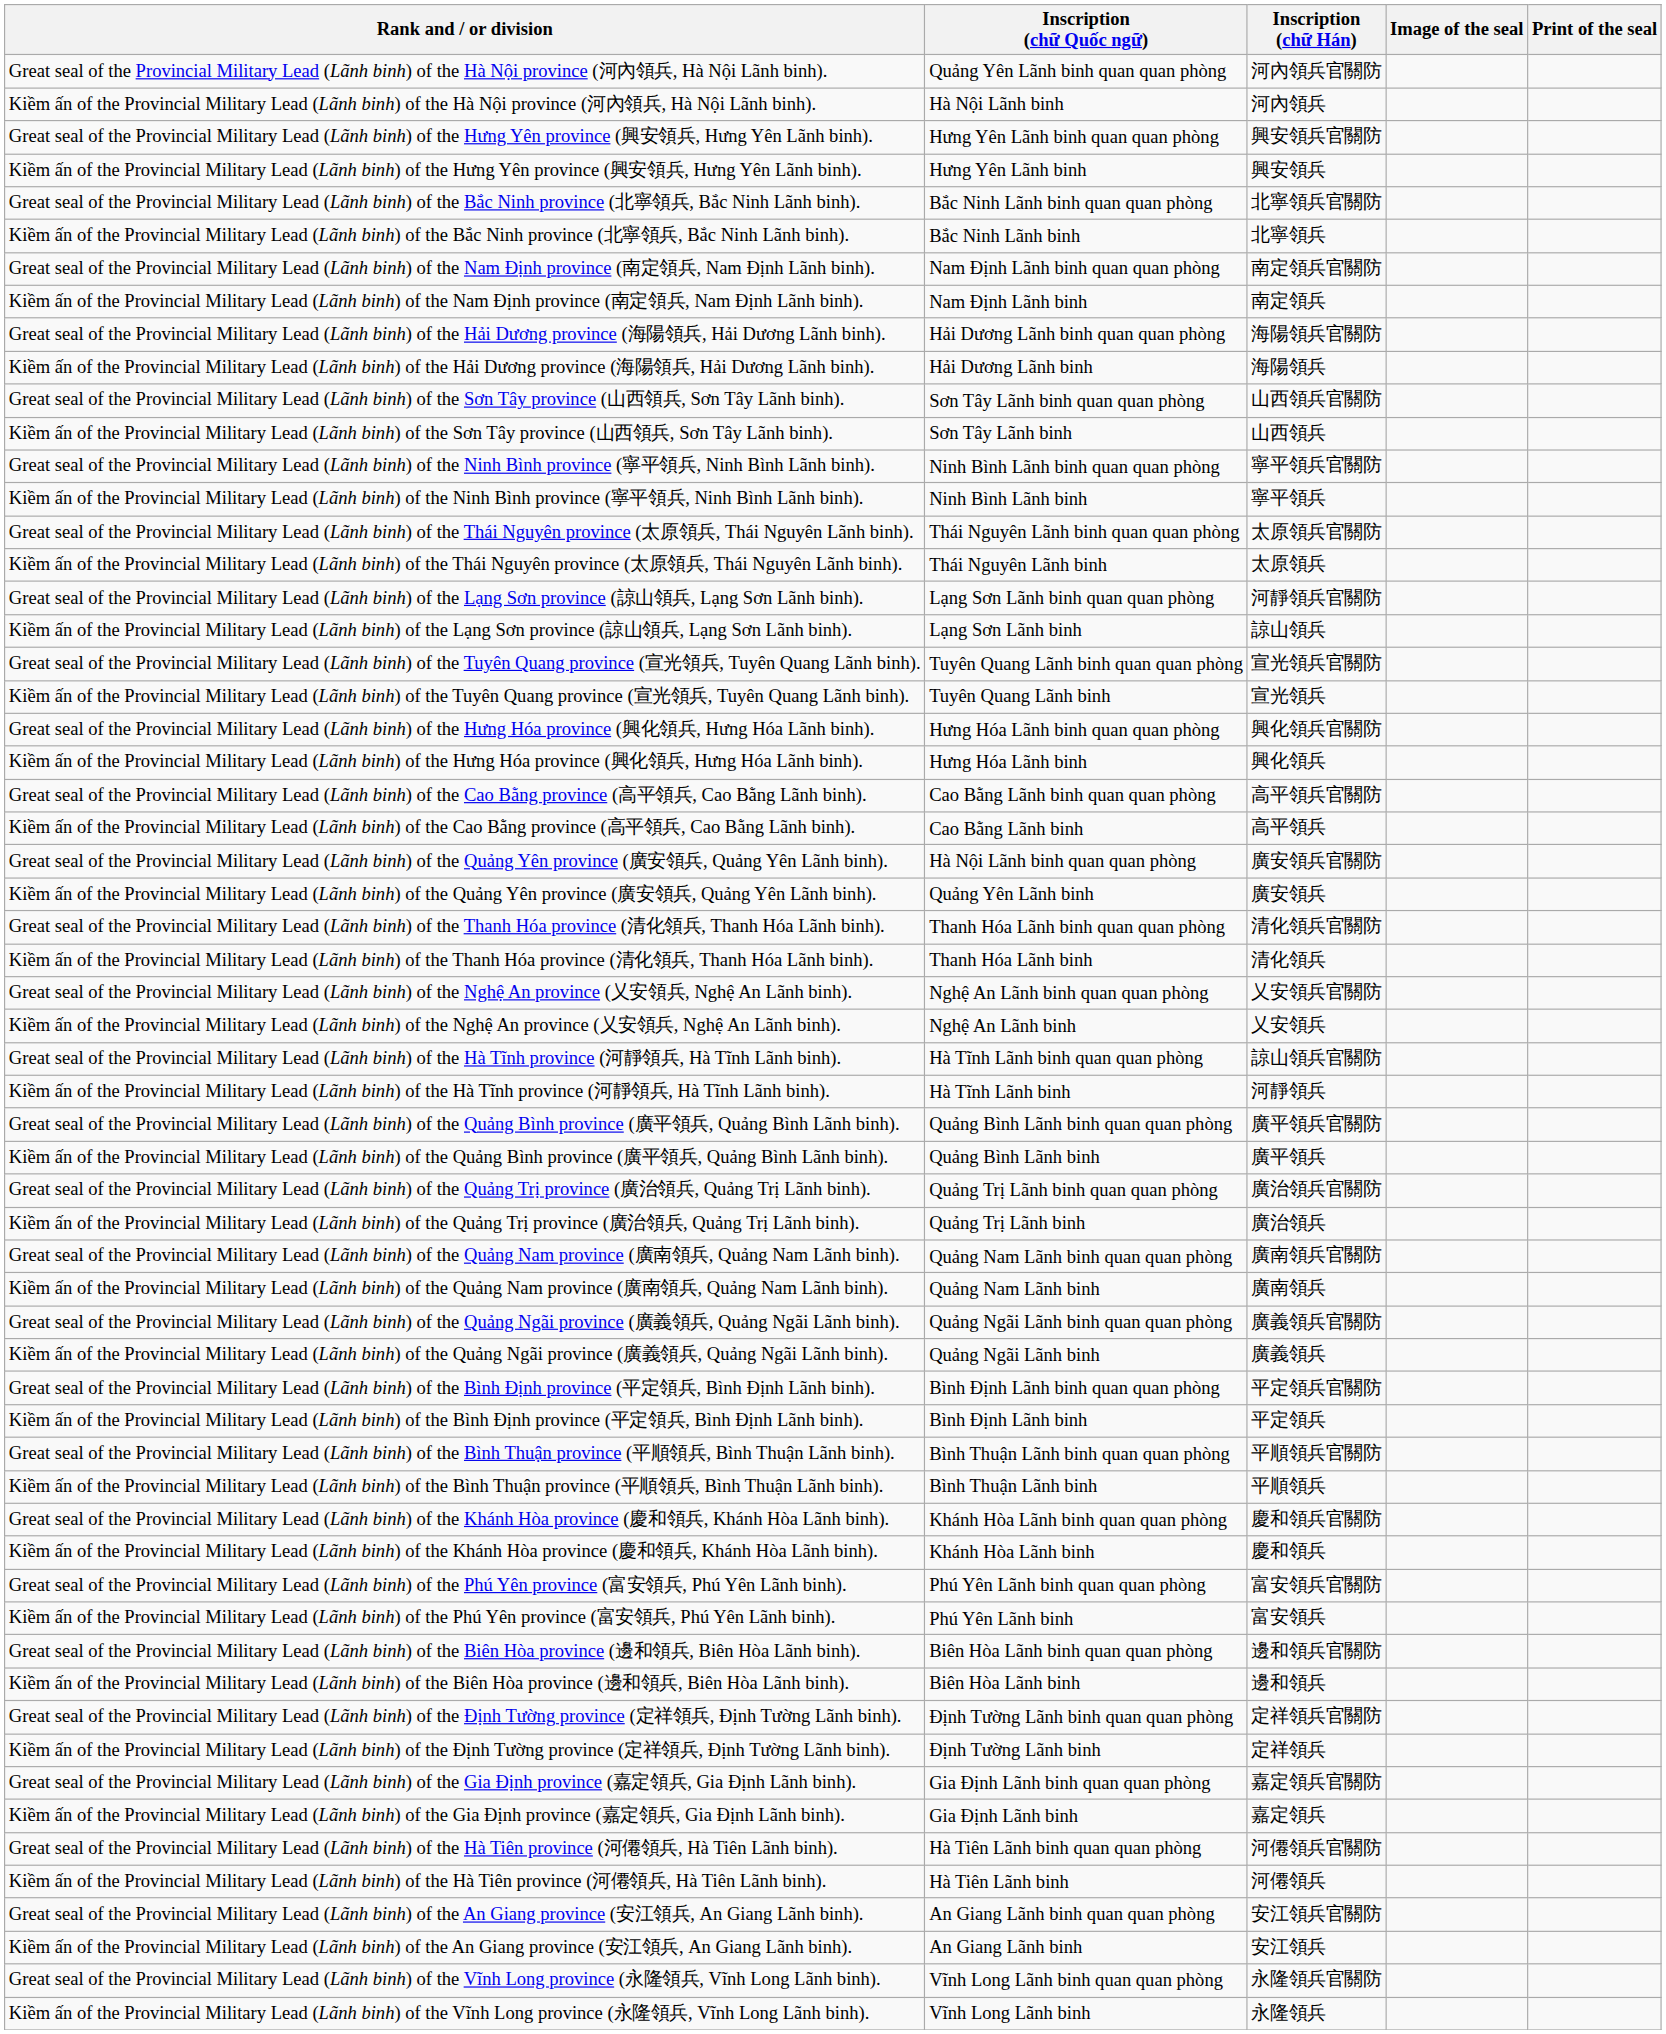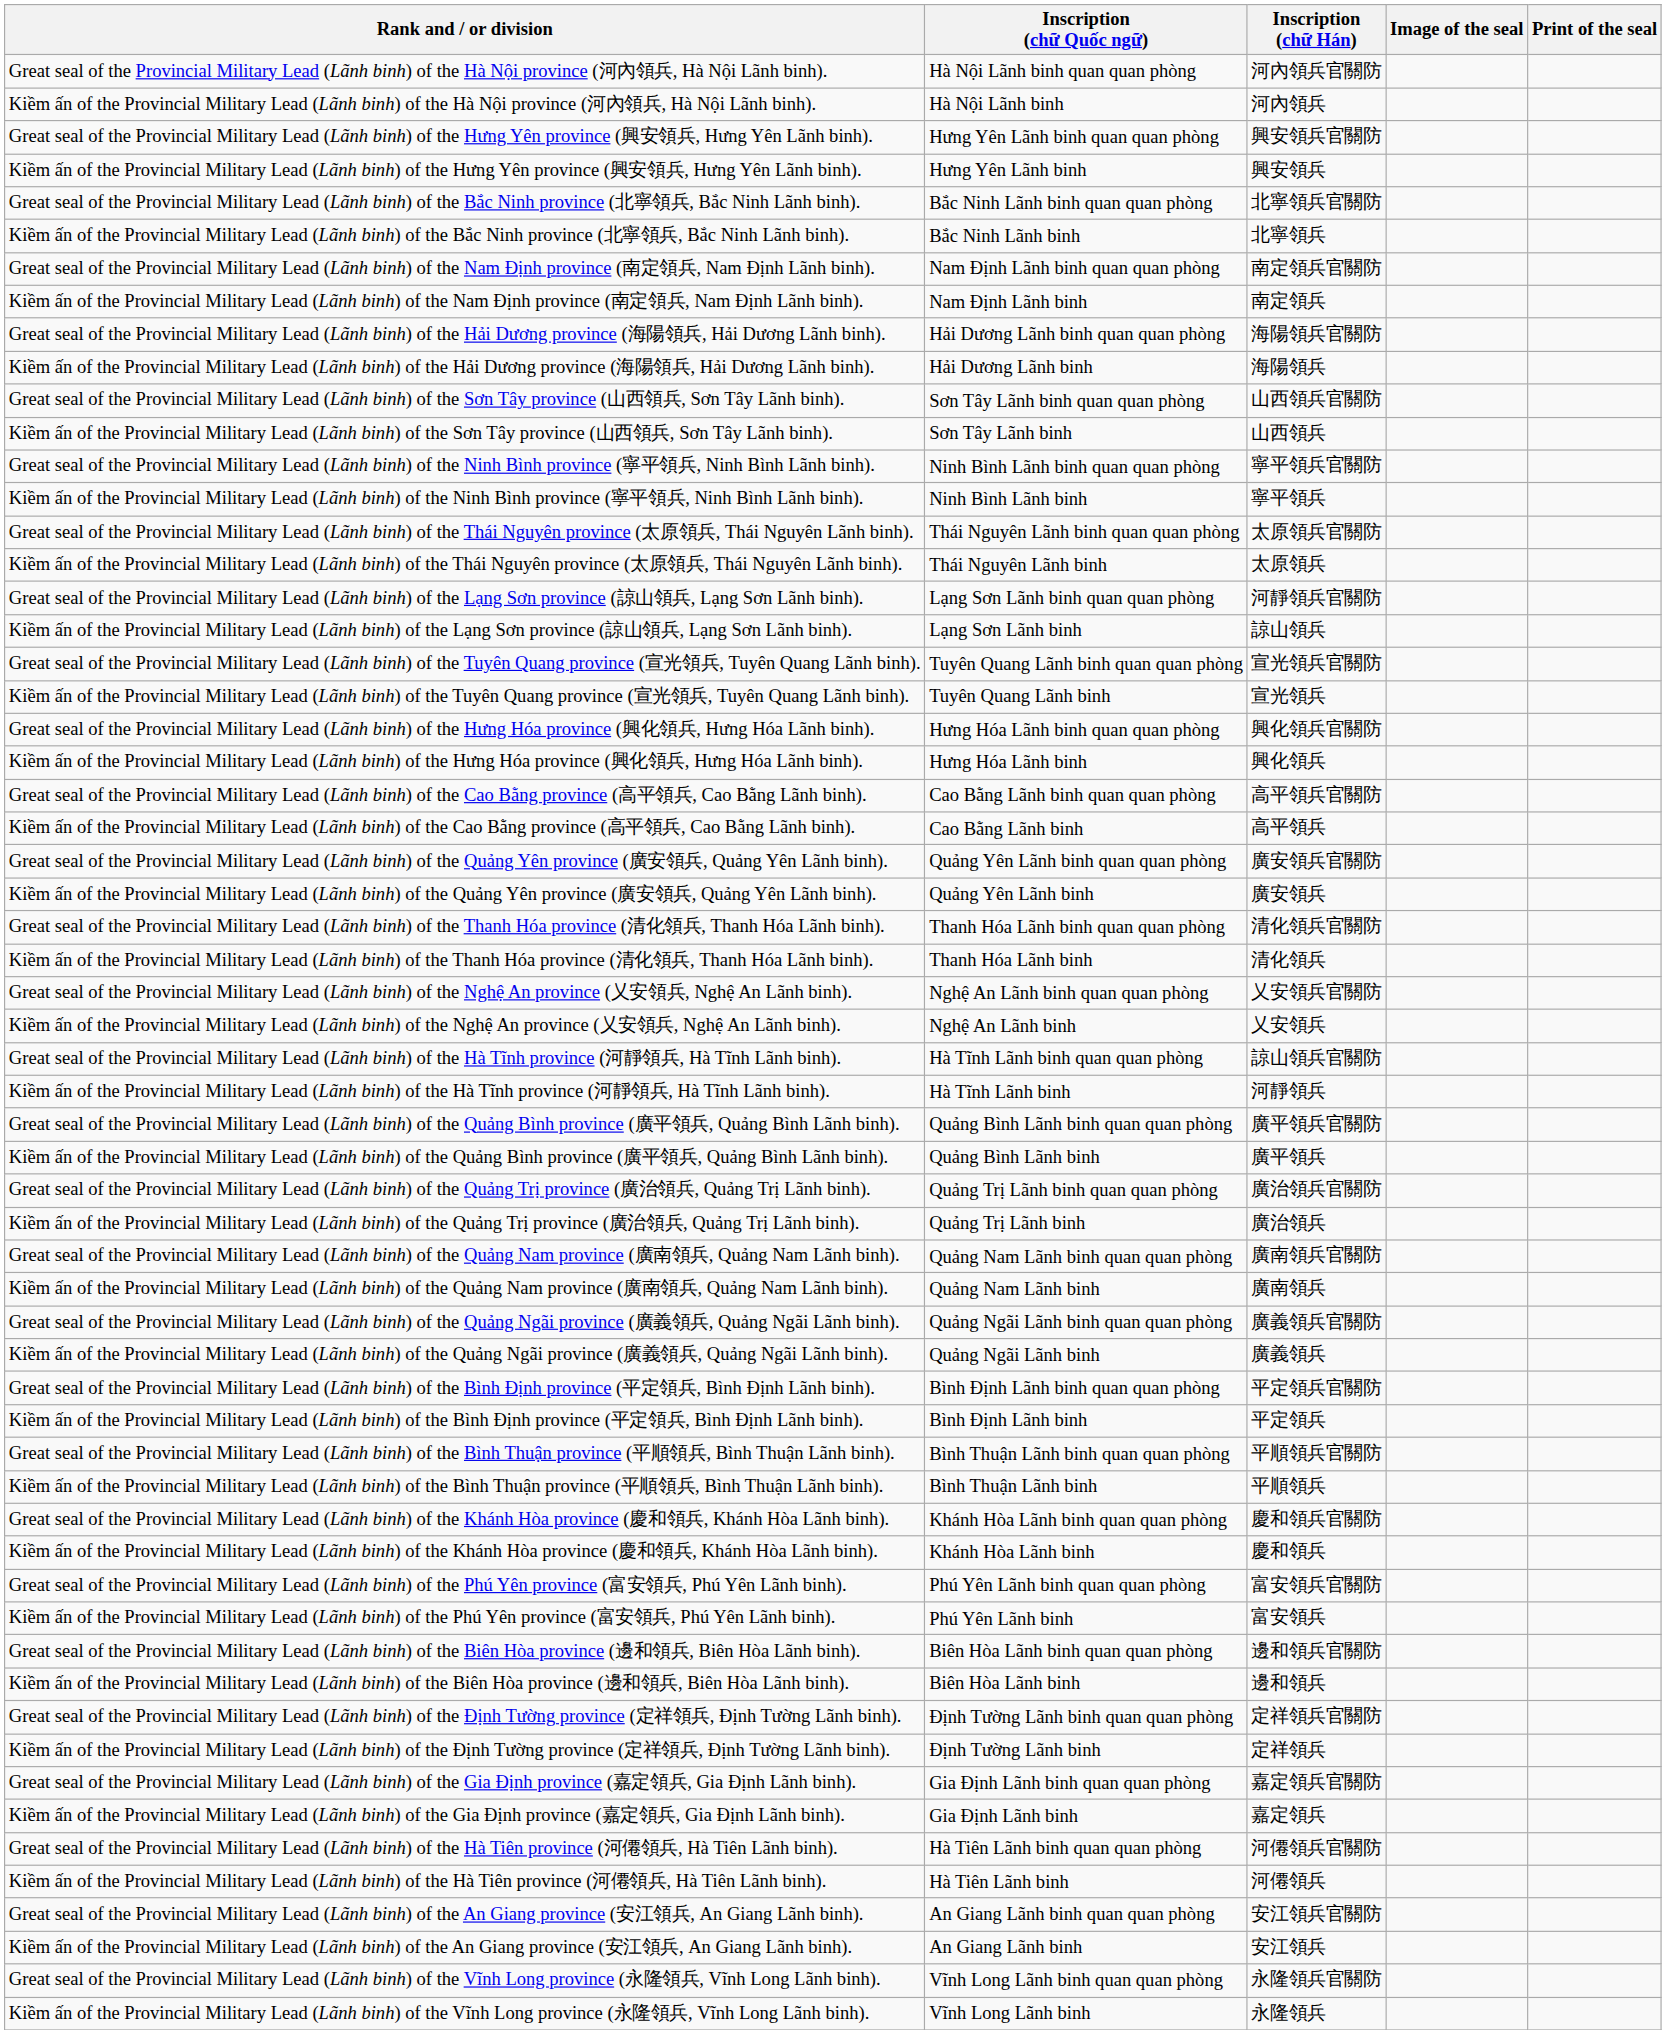(1078, 71) Quảng Yên Lãnh binh quan quan phòng -> (1063, 71) Hà Nội Lãnh binh quan quan phòng
(1063, 861) Hà Nội Lãnh binh quan quan phòng -> (1078, 861) Quảng Yên Lãnh binh quan quan phòng
